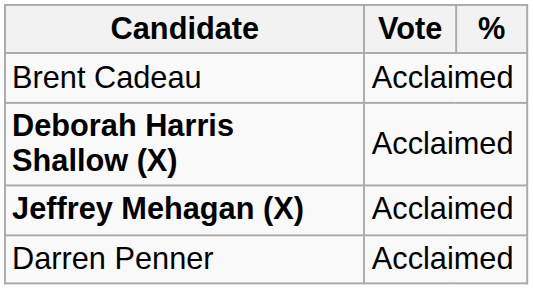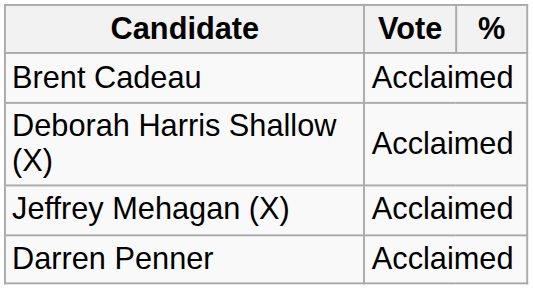(123, 143) bold -> (174, 143) normal
(158, 209) bold -> (151, 209) normal
